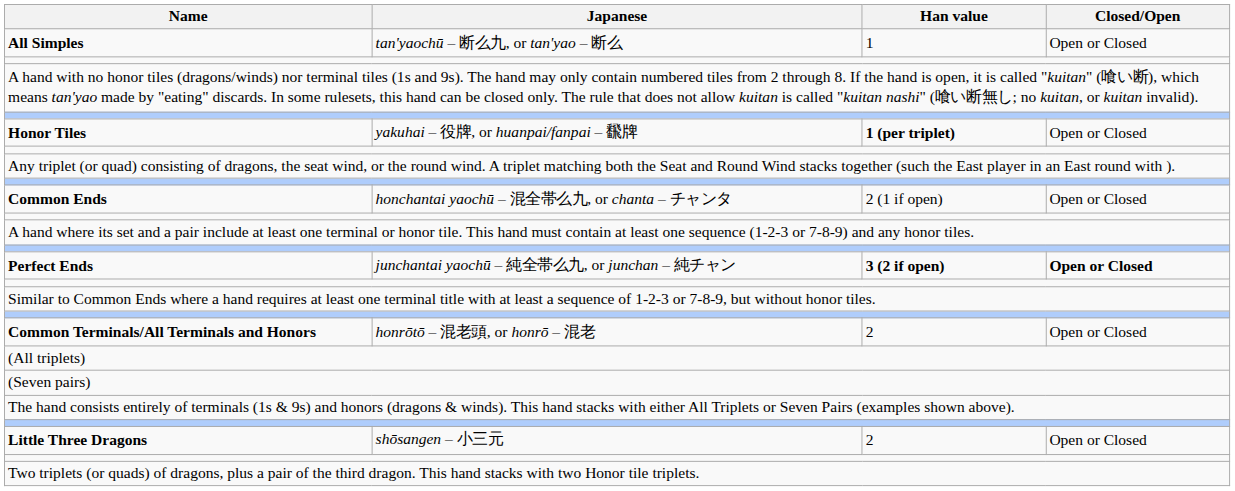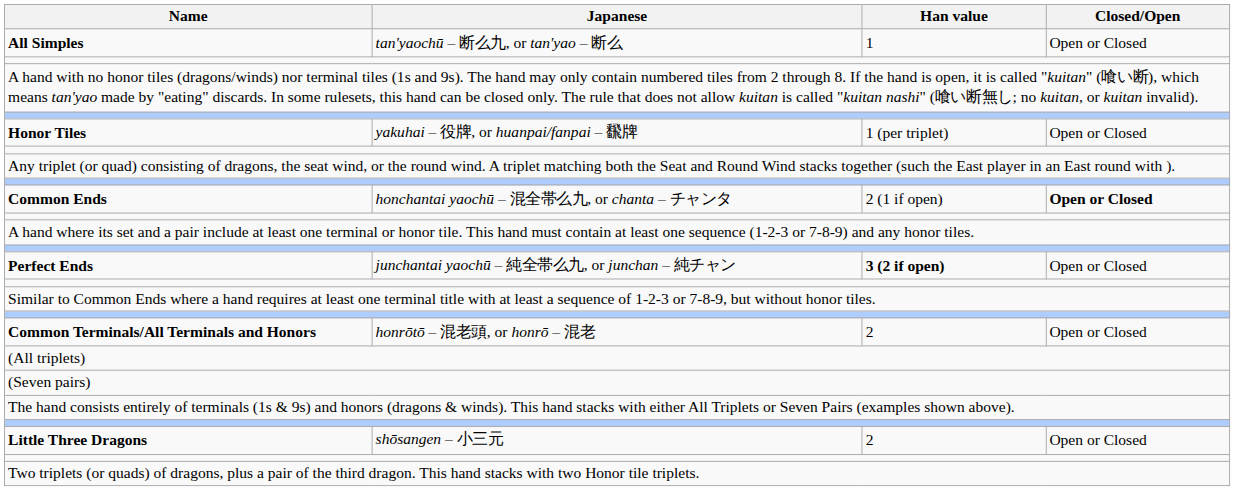(910, 132) bold -> (907, 132) normal
(1098, 199) normal -> (1101, 199) bold
(1101, 265) bold -> (1098, 265) normal
